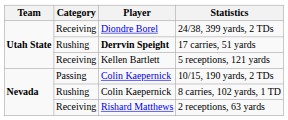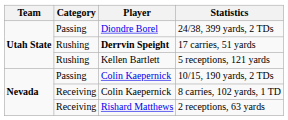(76, 29) Receiving -> (71, 29) Passing
(76, 60) Receiving -> (73, 60) Rushing
(73, 91) Rushing -> (76, 91) Receiving
